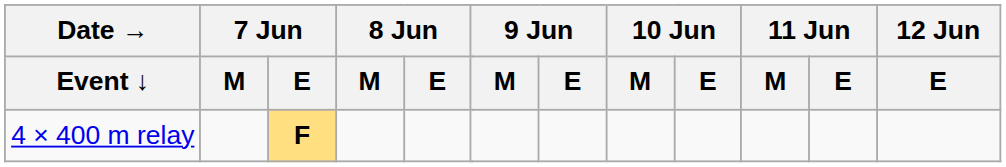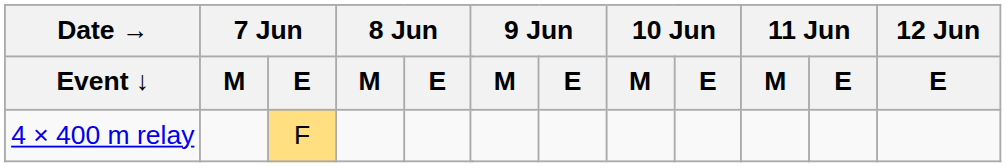(302, 134) bold -> (302, 134) normal
